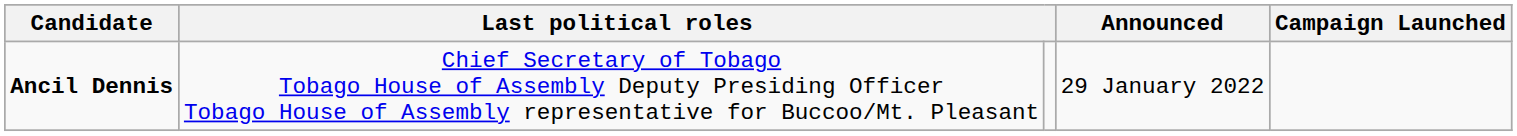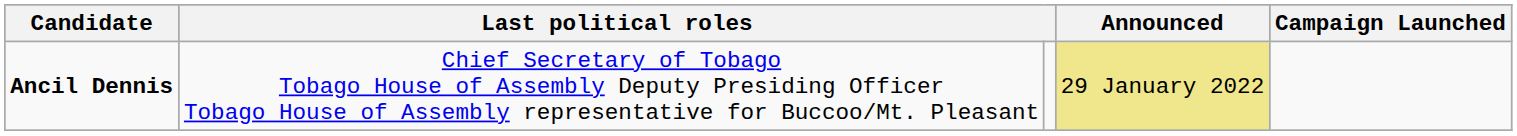(1162, 86) no background -> (1162, 86) khaki background
